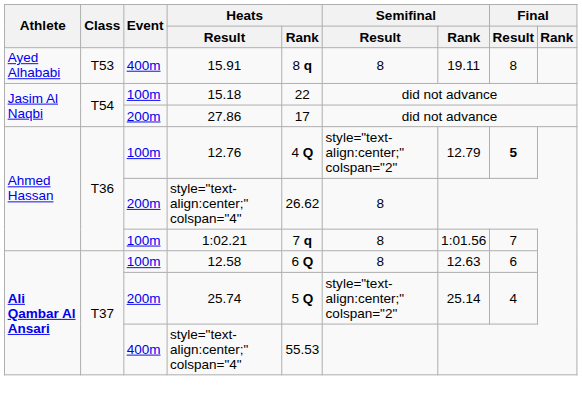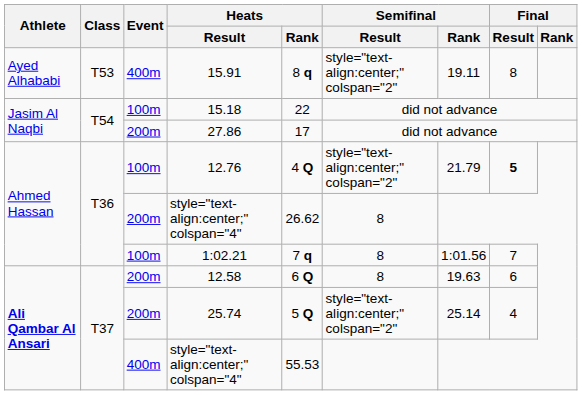(380, 66) 8 -> (365, 73) style="text-align:center;" colspan="2"
(464, 153) 12.79 -> (464, 168) 21.79
(144, 262) 100m -> (144, 277) 200m
(464, 262) 12.63 -> (464, 277) 19.63
